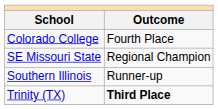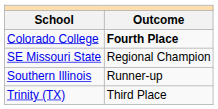(140, 38) normal -> (143, 38) bold
(139, 95) bold -> (137, 95) normal
